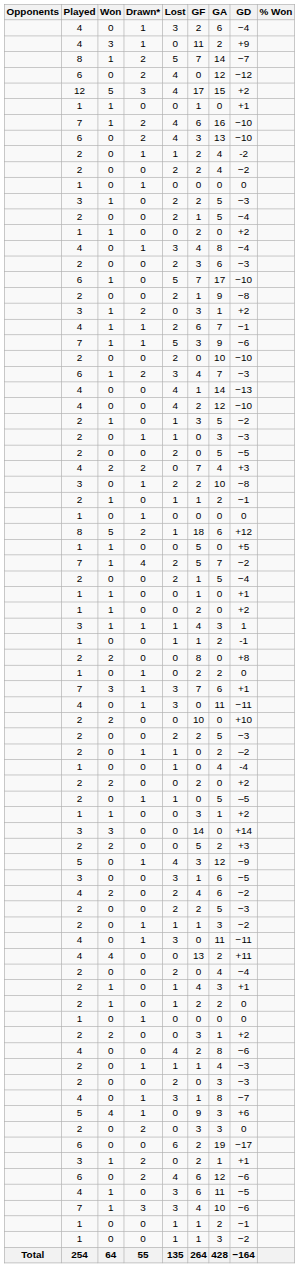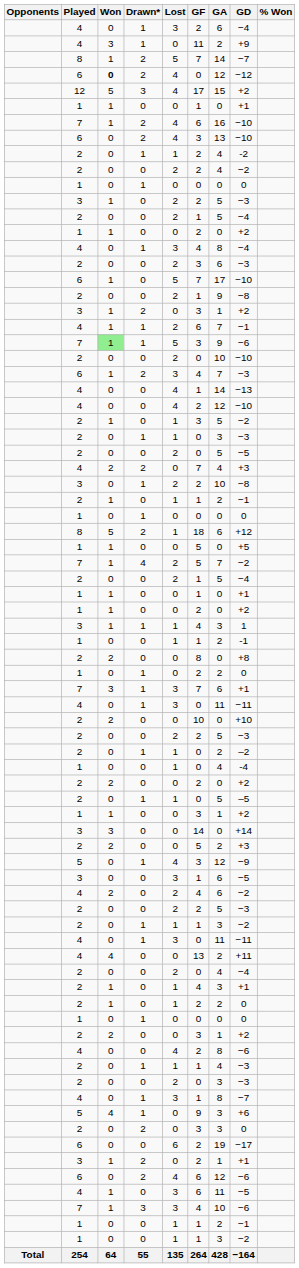(111, 75) normal -> (111, 75) bold
(111, 342) no background -> (111, 342) lightgreen background
